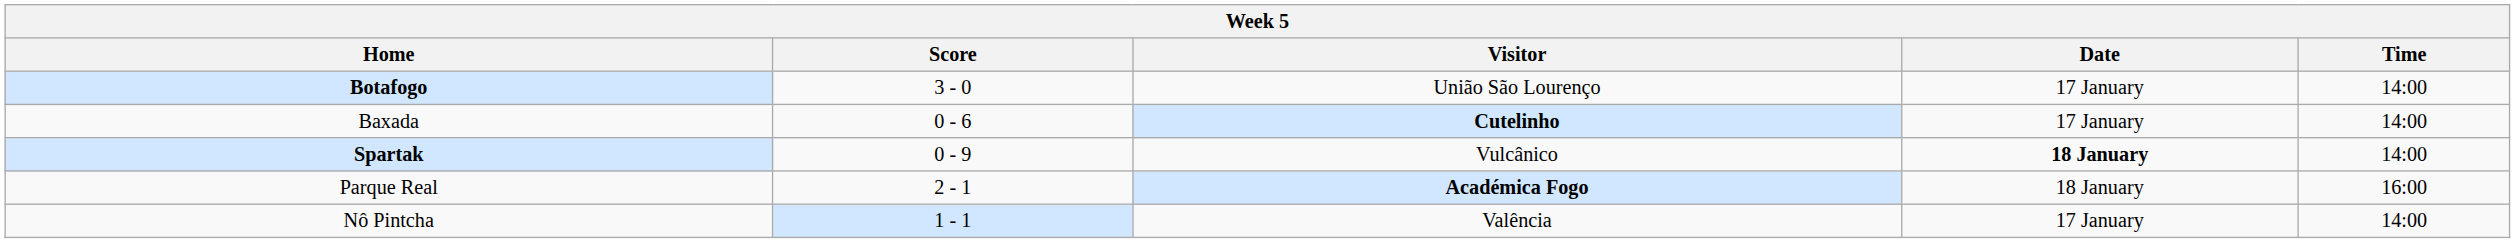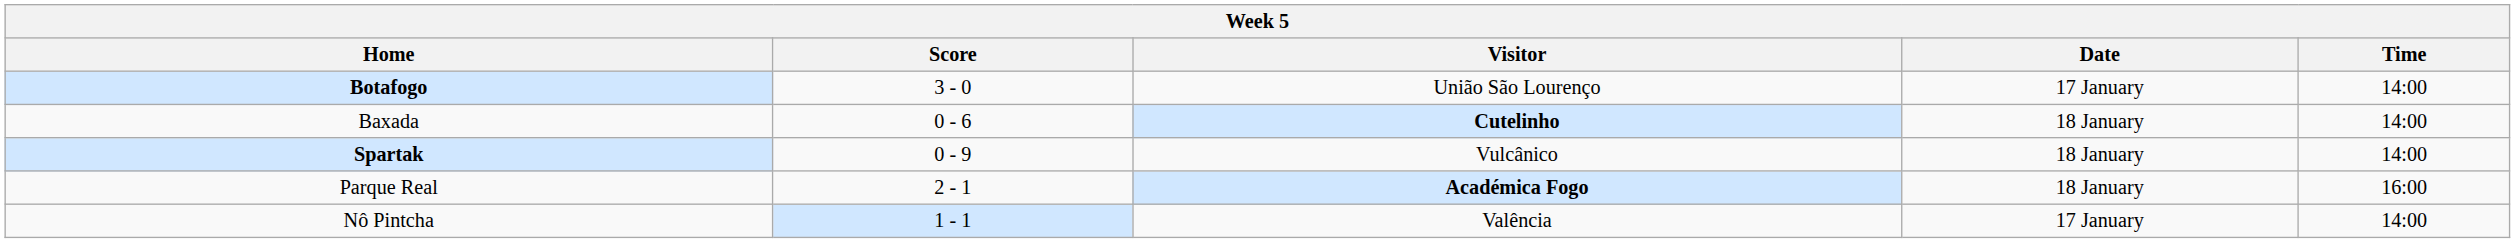(2100, 121) 17 January -> (2100, 121) 18 January
(2100, 154) bold -> (2100, 154) normal
